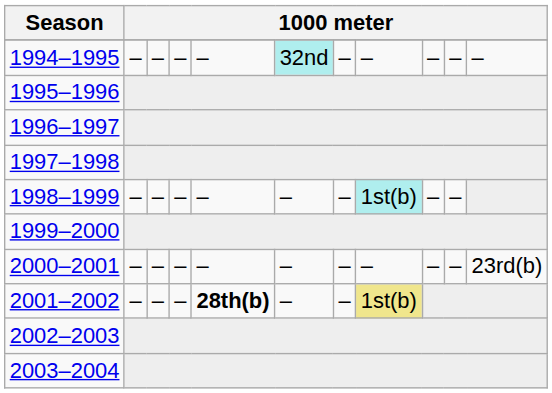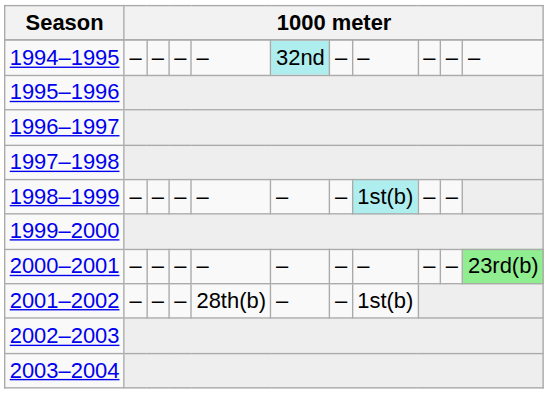(507, 266) no background -> (503, 266) lightgreen background
(233, 300) bold -> (231, 300) normal
(389, 300) khaki background -> (385, 300) no background
